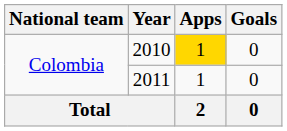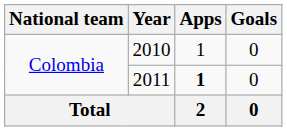(201, 49) gold background -> (201, 49) no background
(201, 79) normal -> (201, 79) bold
